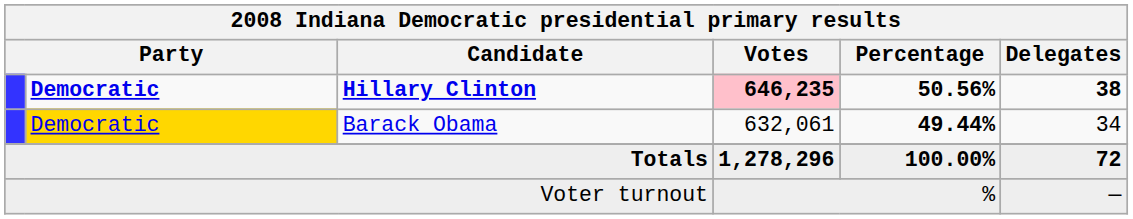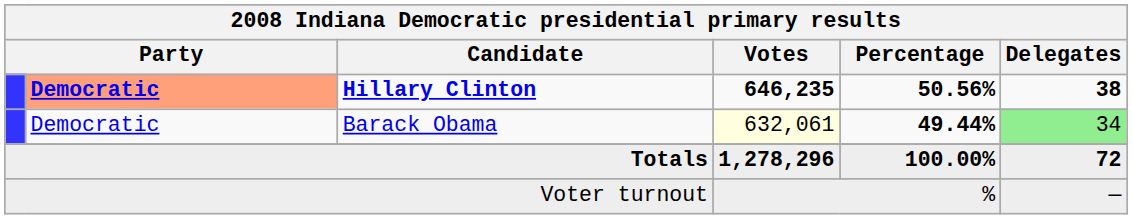(95, 92) no background -> (95, 92) lightsalmon background
(789, 92) pink background -> (789, 92) no background
(95, 127) gold background -> (95, 127) no background
(789, 127) no background -> (789, 127) lightyellow background
(1109, 127) no background -> (1109, 127) lightgreen background
